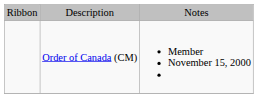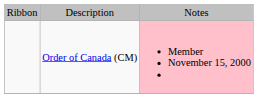(196, 63) no background -> (196, 63) pink background
